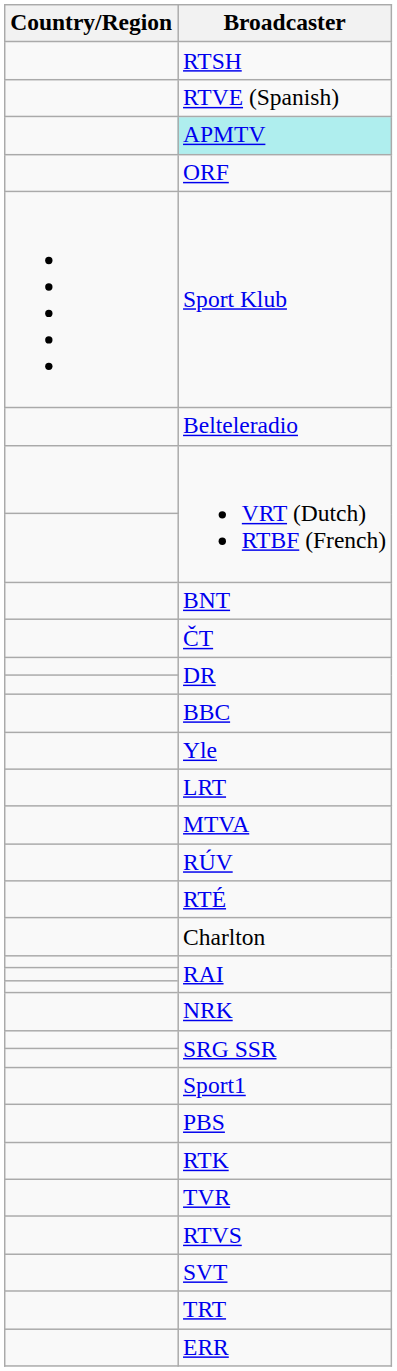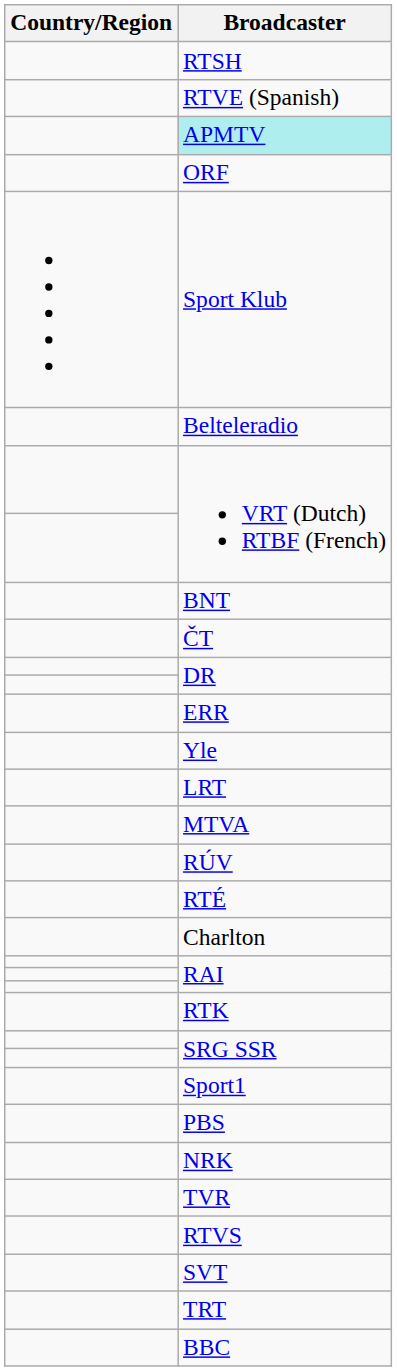(207, 712) BBC -> (206, 712) ERR
(208, 1011) NRK -> (206, 1011) RTK
(206, 1160) RTK -> (208, 1160) NRK
(206, 1346) ERR -> (207, 1346) BBC
